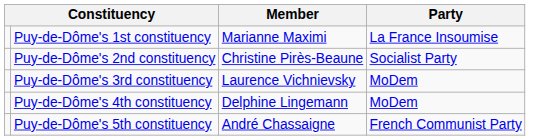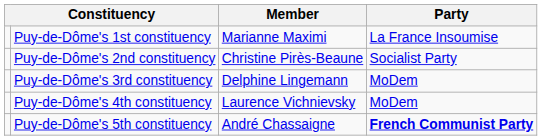(289, 80) Laurence Vichnievsky -> (285, 80) Delphine Lingemann
(285, 102) Delphine Lingemann -> (289, 102) Laurence Vichnievsky
(446, 124) normal -> (451, 124) bold
